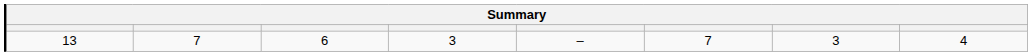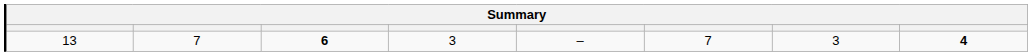(325, 41) normal -> (325, 41) bold
(964, 41) normal -> (964, 41) bold
